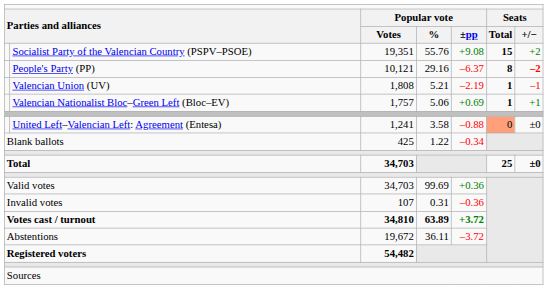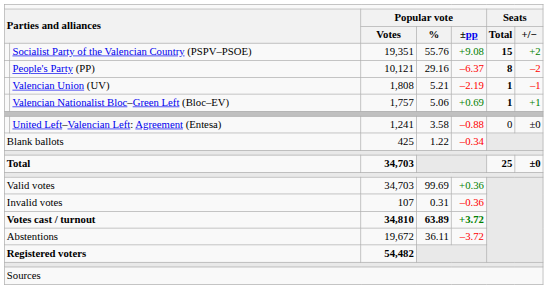(535, 68) bold -> (535, 68) normal
(510, 124) lightsalmon background -> (510, 124) no background
